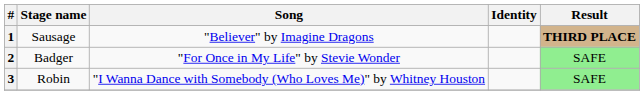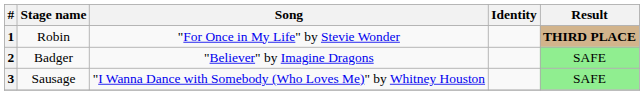(53, 36) Sausage -> (53, 36) Robin
(289, 36) "Believer" by Imagine Dragons -> (289, 36) "For Once in My Life" by Stevie Wonder
(289, 57) "For Once in My Life" by Stevie Wonder -> (289, 57) "Believer" by Imagine Dragons
(53, 79) Robin -> (53, 79) Sausage
